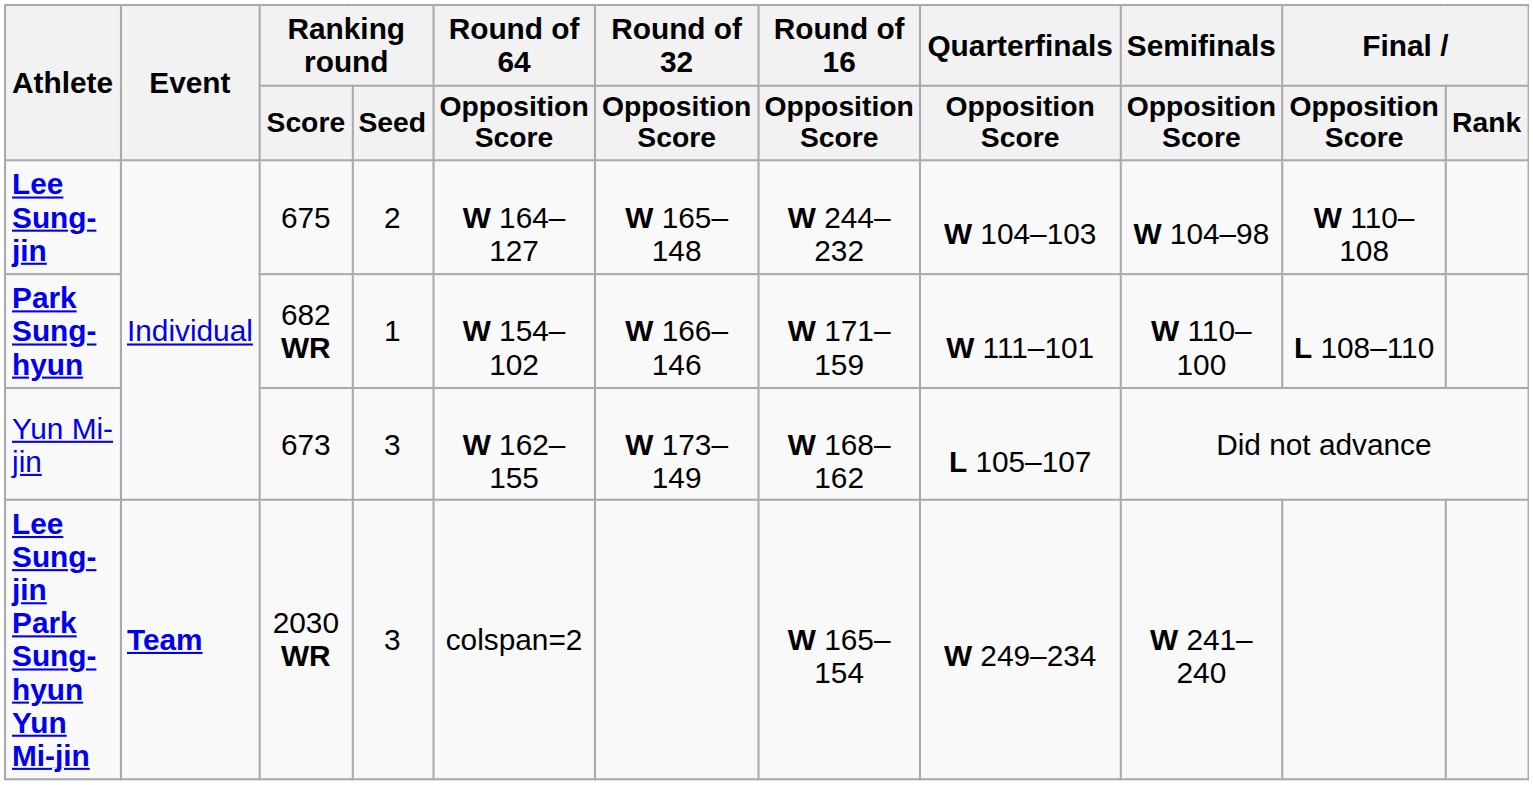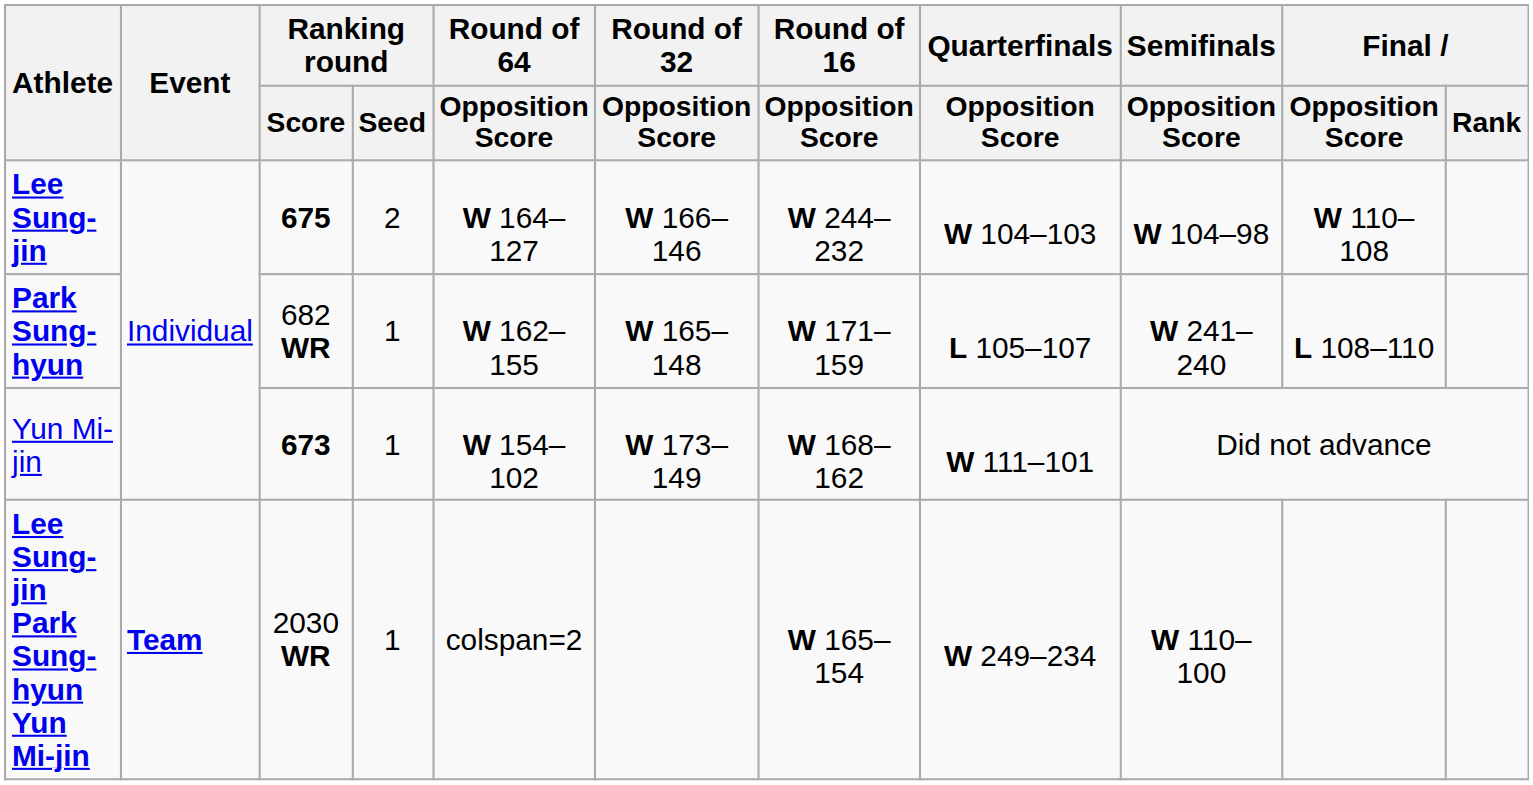(306, 218) normal -> (306, 218) bold
(677, 234) W 165–148 -> (677, 234) W 166–146
(514, 348) W 154–102 -> (514, 348) W 162–155
(677, 348) W 166–146 -> (677, 348) W 165–148
(1020, 348) W 111–101 -> (1020, 348) L 105–107
(1201, 348) W 110–100 -> (1201, 348) W 241–240
(306, 444) normal -> (306, 444) bold
(392, 444) 3 -> (392, 444) 1
(514, 461) W 162–155 -> (514, 461) W 154–102
(1020, 461) L 105–107 -> (1020, 461) W 111–101
(392, 641) 3 -> (392, 641) 1
(1201, 657) W 241–240 -> (1201, 657) W 110–100
